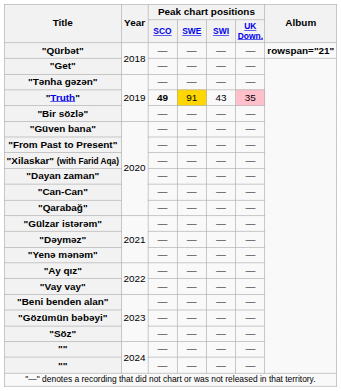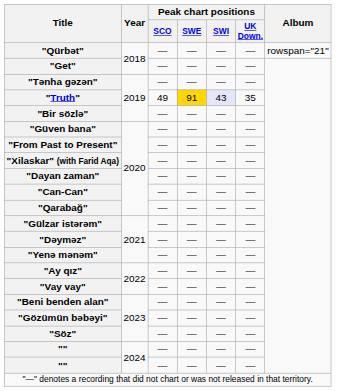(301, 50) bold -> (298, 50) normal
(163, 97) bold -> (163, 97) normal
(221, 97) no background -> (221, 97) lavender background
(250, 97) pink background -> (250, 97) no background
